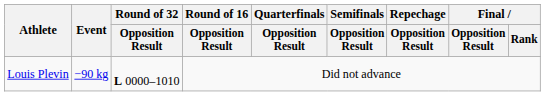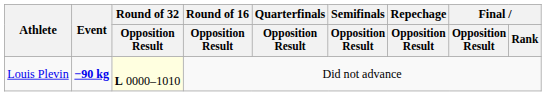(91, 74) normal -> (92, 74) bold
(147, 81) no background -> (148, 81) lightyellow background
